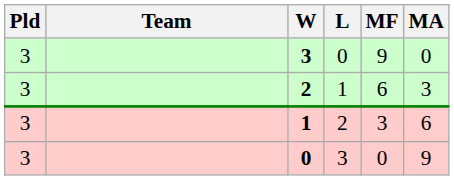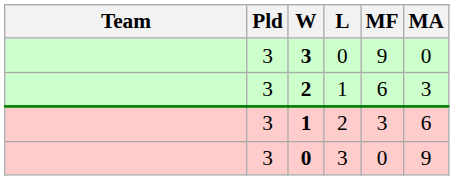columns swapped: (166, 21) <-> (25, 21)
